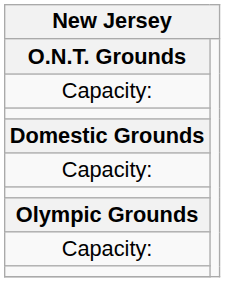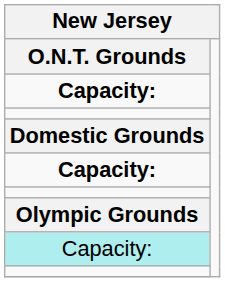(107, 90) normal -> (107, 90) bold
(107, 169) normal -> (107, 169) bold
(107, 248) no background -> (107, 248) paleturquoise background
